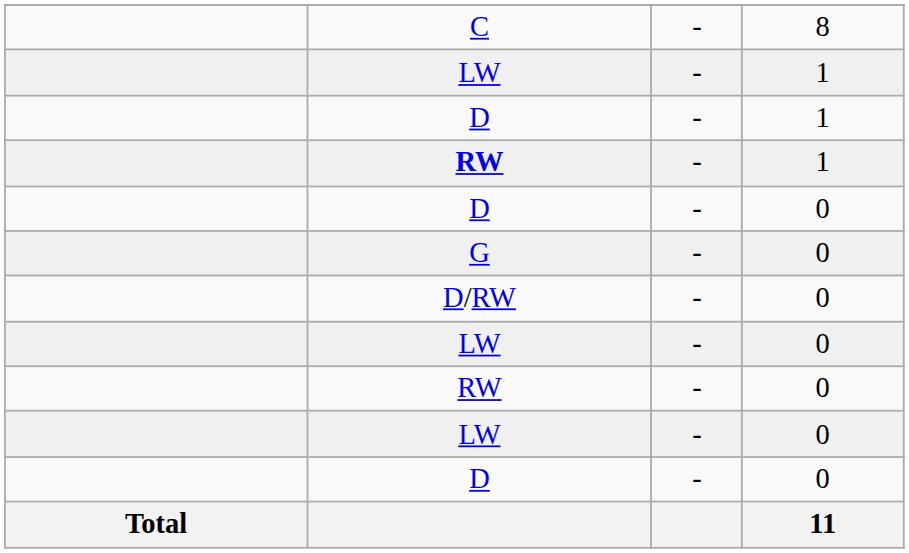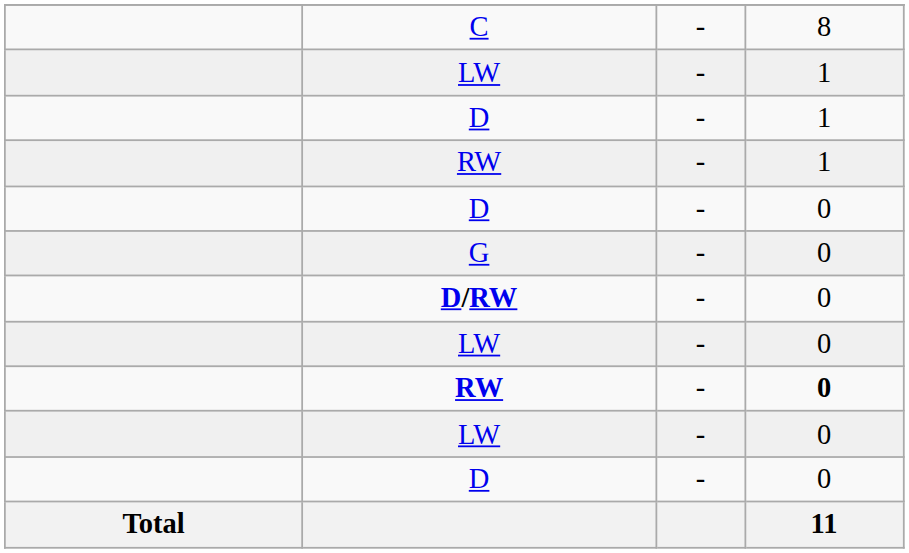(479, 162) bold -> (479, 162) normal
(479, 298) normal -> (479, 298) bold
(479, 388) normal -> (479, 388) bold
(823, 388) normal -> (824, 388) bold
